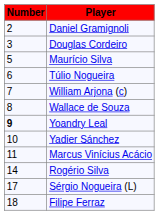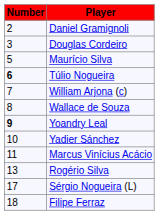(9, 76) normal -> (9, 76) bold
(12, 171) 14 -> (12, 171) 13
